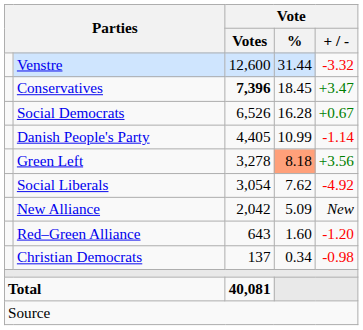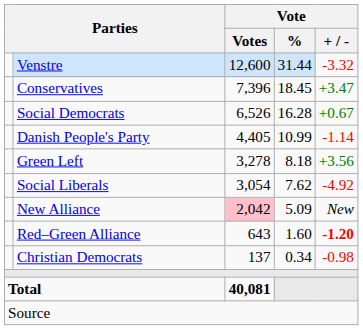(253, 88) bold -> (253, 88) normal
(298, 161) lightsalmon background -> (298, 161) no background
(253, 209) no background -> (253, 209) pink background
(338, 233) normal -> (338, 233) bold
